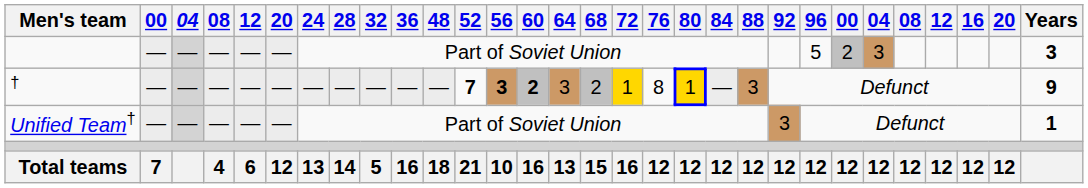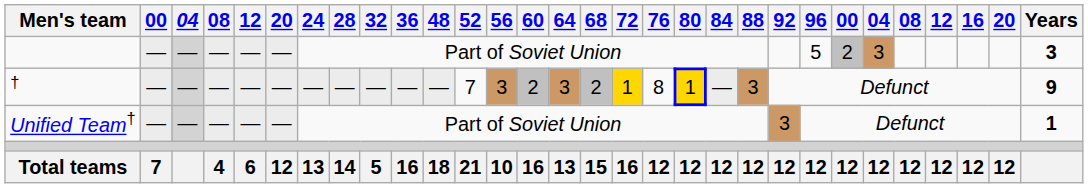(470, 87) bold -> (470, 87) normal
(502, 87) bold -> (502, 87) normal
(533, 87) bold -> (533, 87) normal
